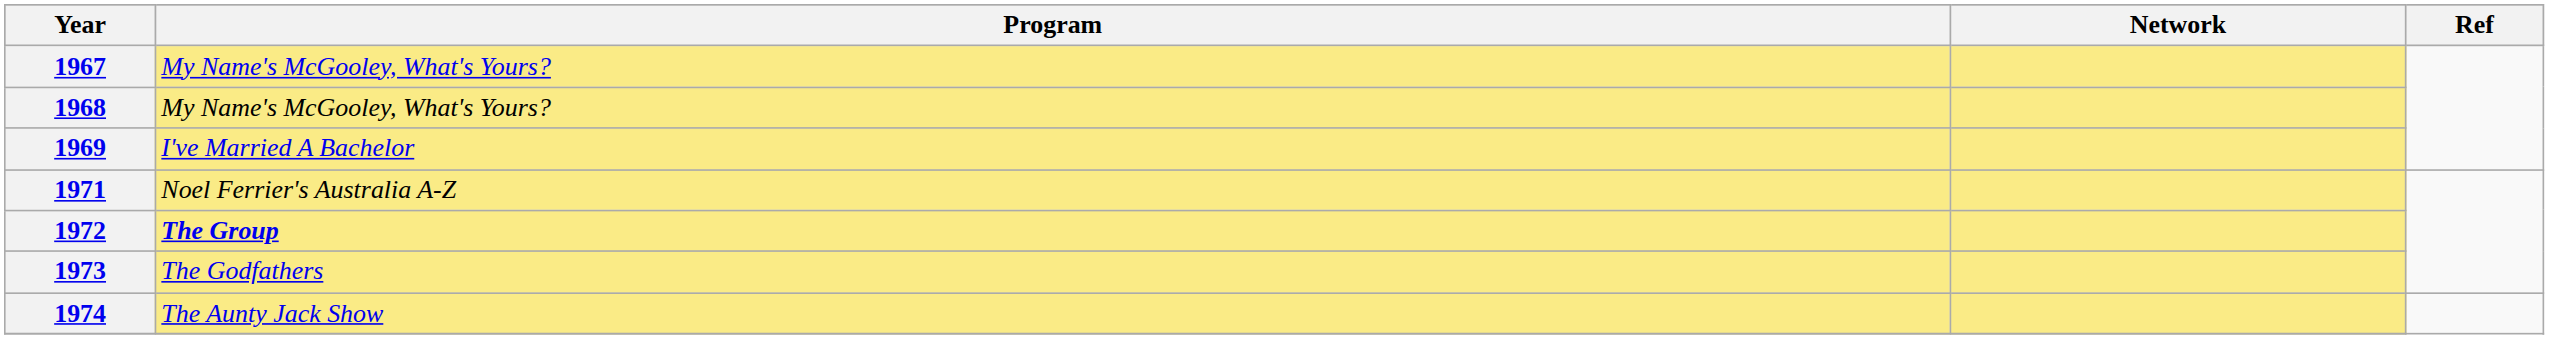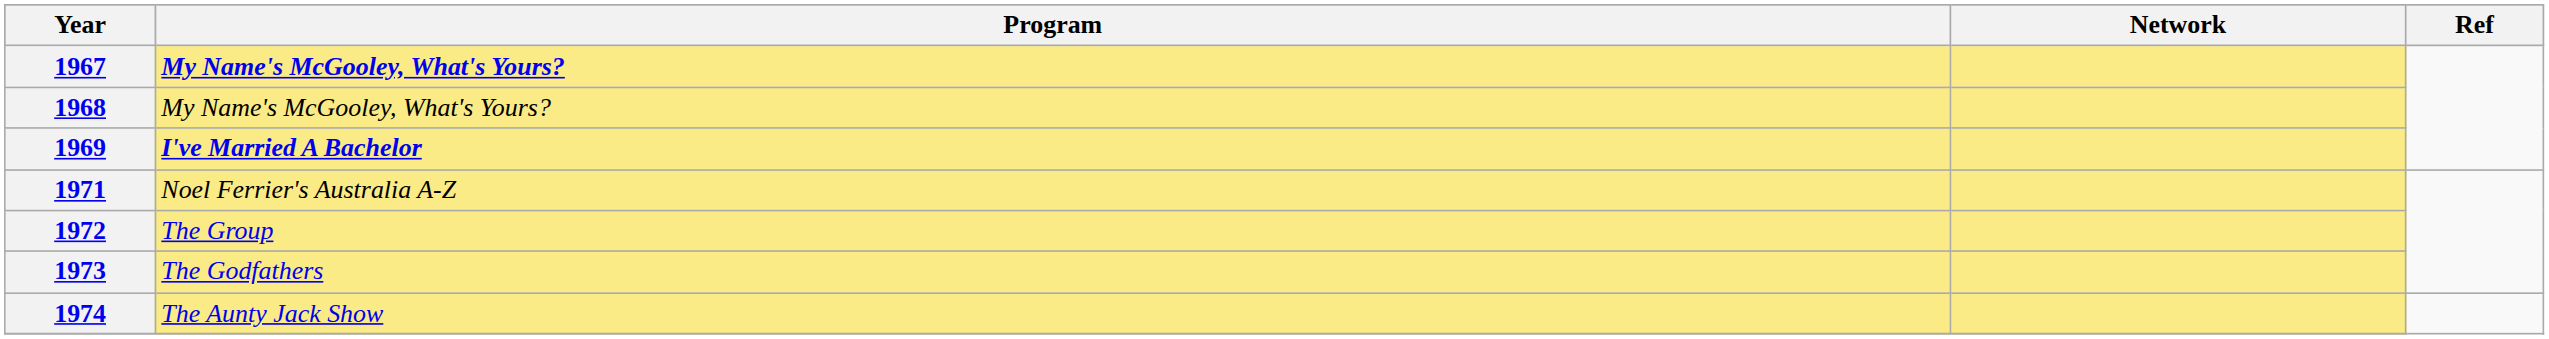(356, 66) normal -> (363, 66) bold
(288, 148) normal -> (292, 148) bold
(220, 230) bold -> (217, 230) normal
